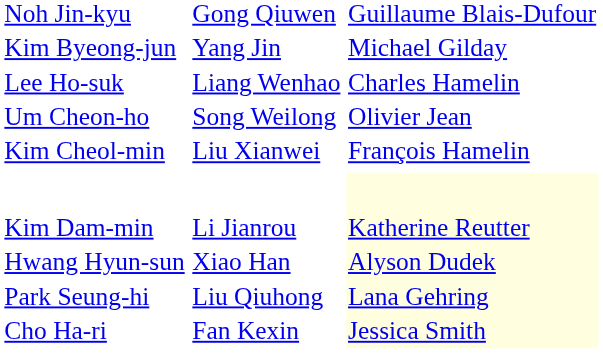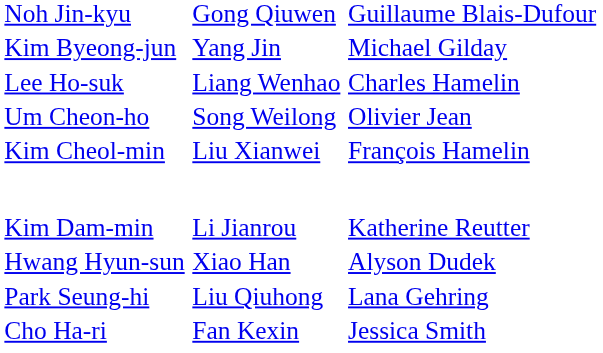(439, 279) lightyellow background -> (439, 279) no background
